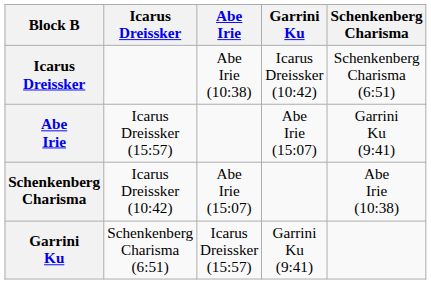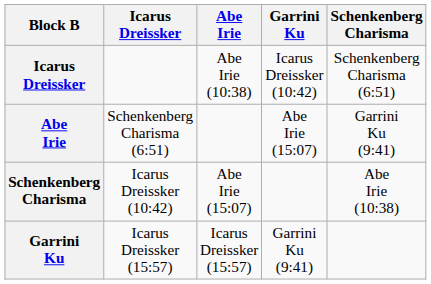(150, 133) Icarus Dreissker (15:57) -> (150, 133) Schenkenberg Charisma (6:51)
(150, 249) Schenkenberg Charisma (6:51) -> (150, 249) Icarus Dreissker (15:57)
